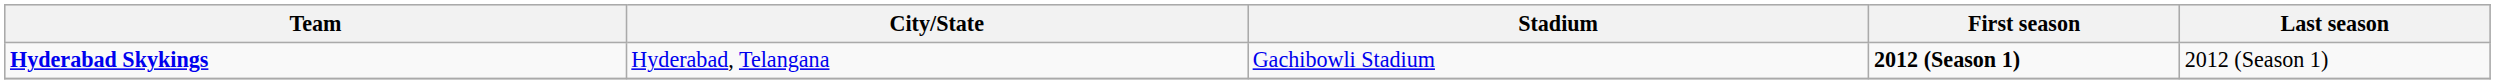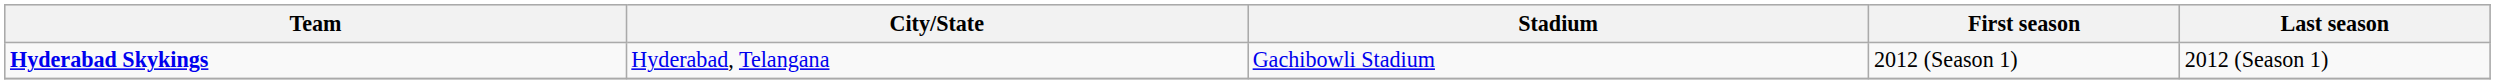(1947, 60) bold -> (1946, 60) normal
